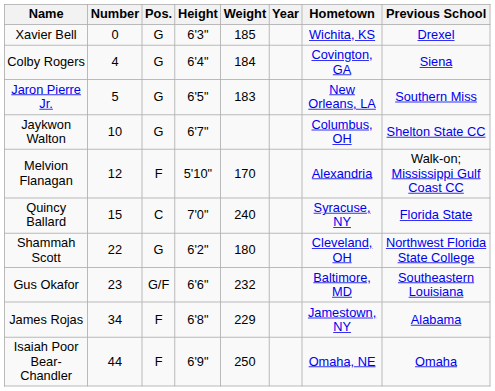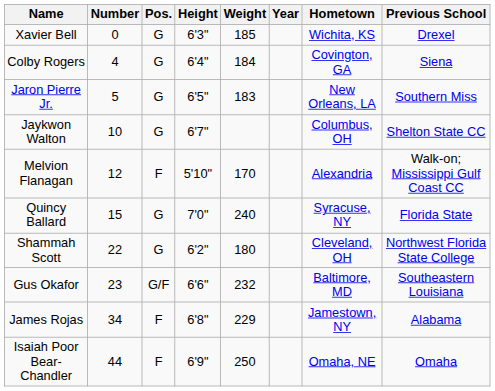(159, 215) C -> (159, 215) G
